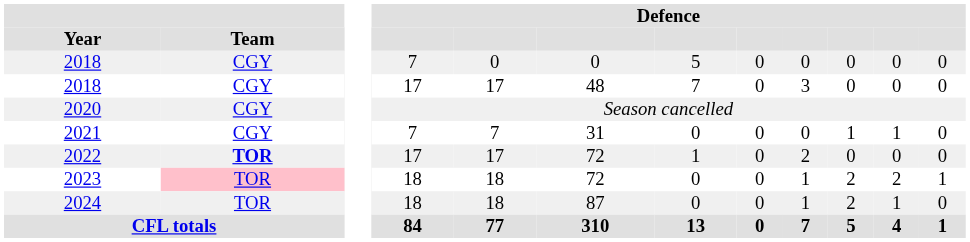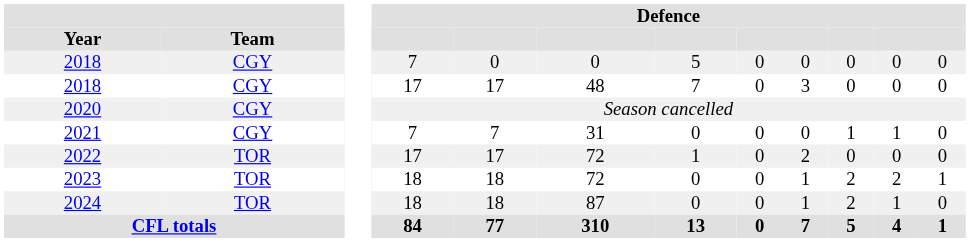(253, 156) bold -> (253, 156) normal
(253, 179) pink background -> (253, 179) no background
